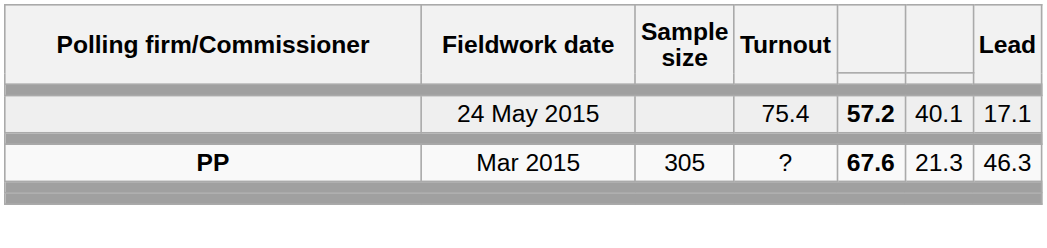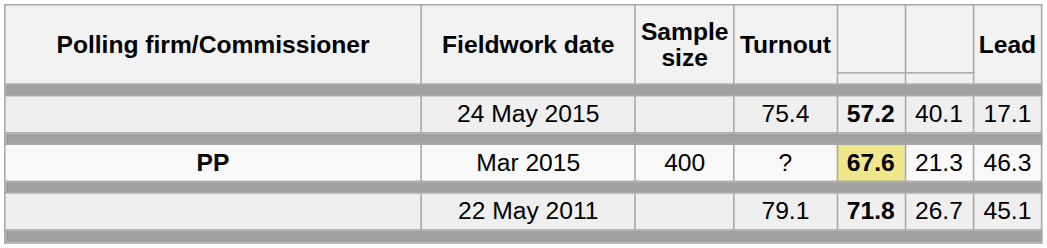(685, 163) 305 -> (685, 163) 400
(871, 163) no background -> (871, 163) khaki background
+ row: (528, 211)
